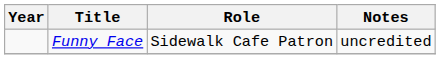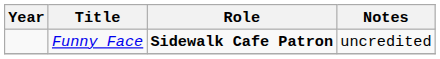(242, 42) normal -> (242, 42) bold
